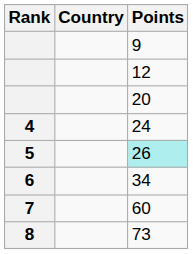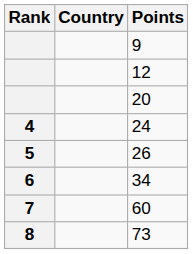(141, 153) paleturquoise background -> (141, 153) no background
